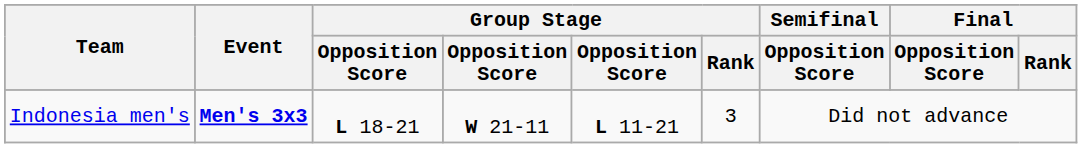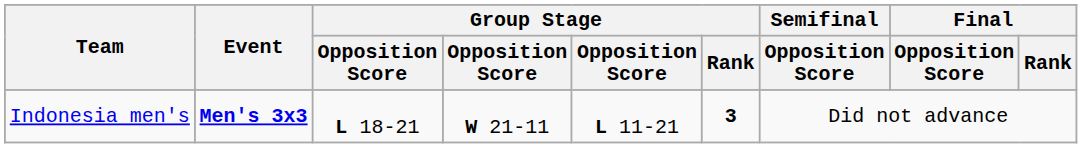(731, 116) normal -> (731, 116) bold
